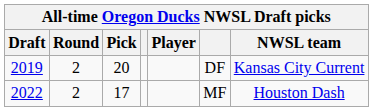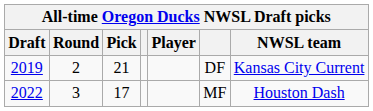(122, 67) 20 -> (122, 67) 21
(76, 93) 2 -> (76, 93) 3
